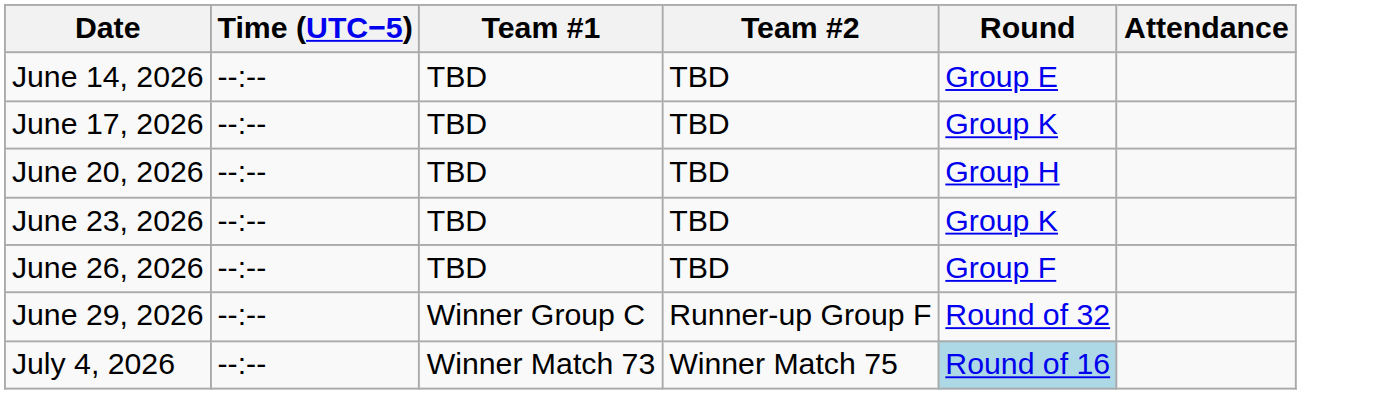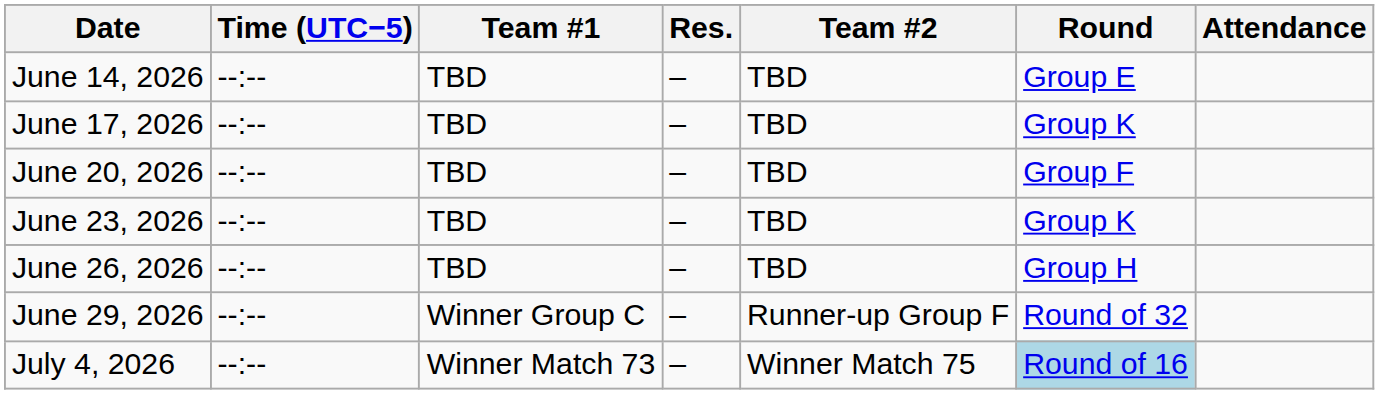+ column: (701, 28)
(1002, 172) Group H -> (1079, 172) Group F
(1001, 268) Group F -> (1080, 268) Group H
